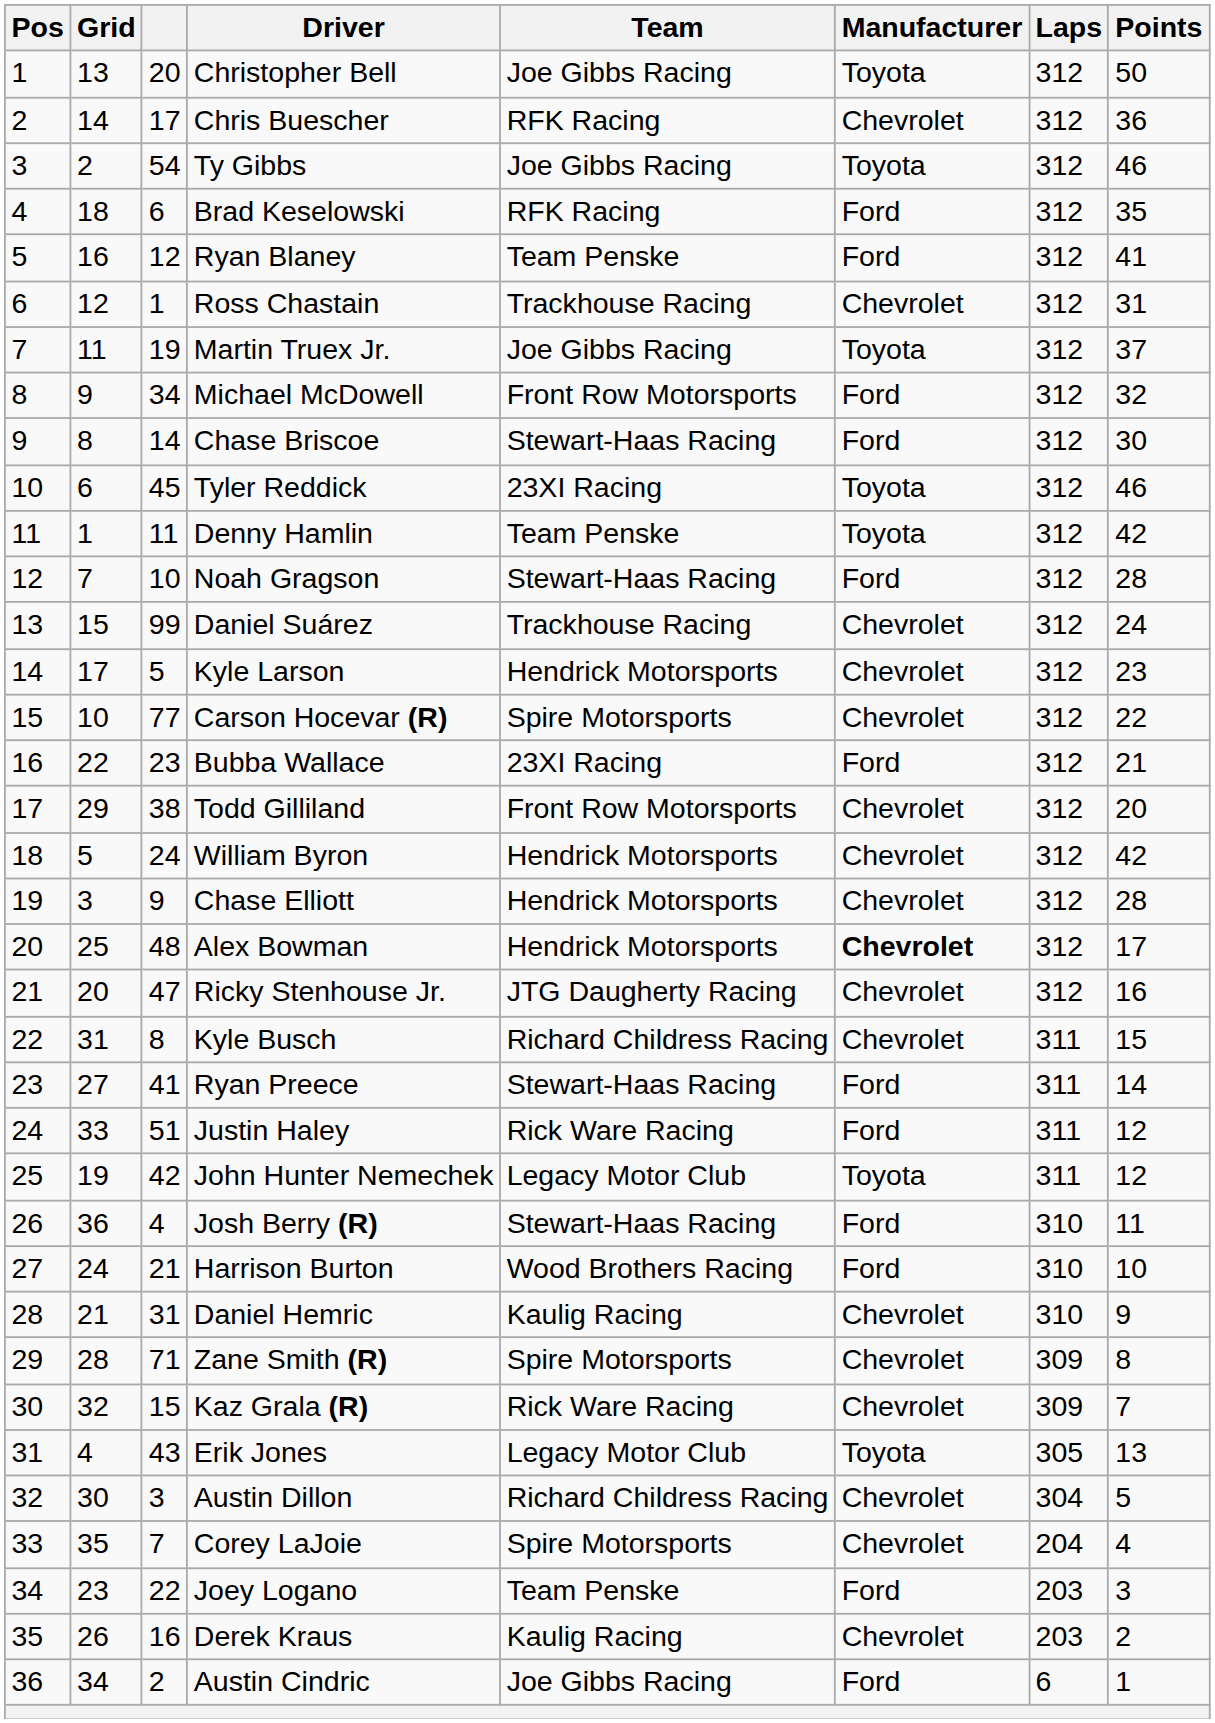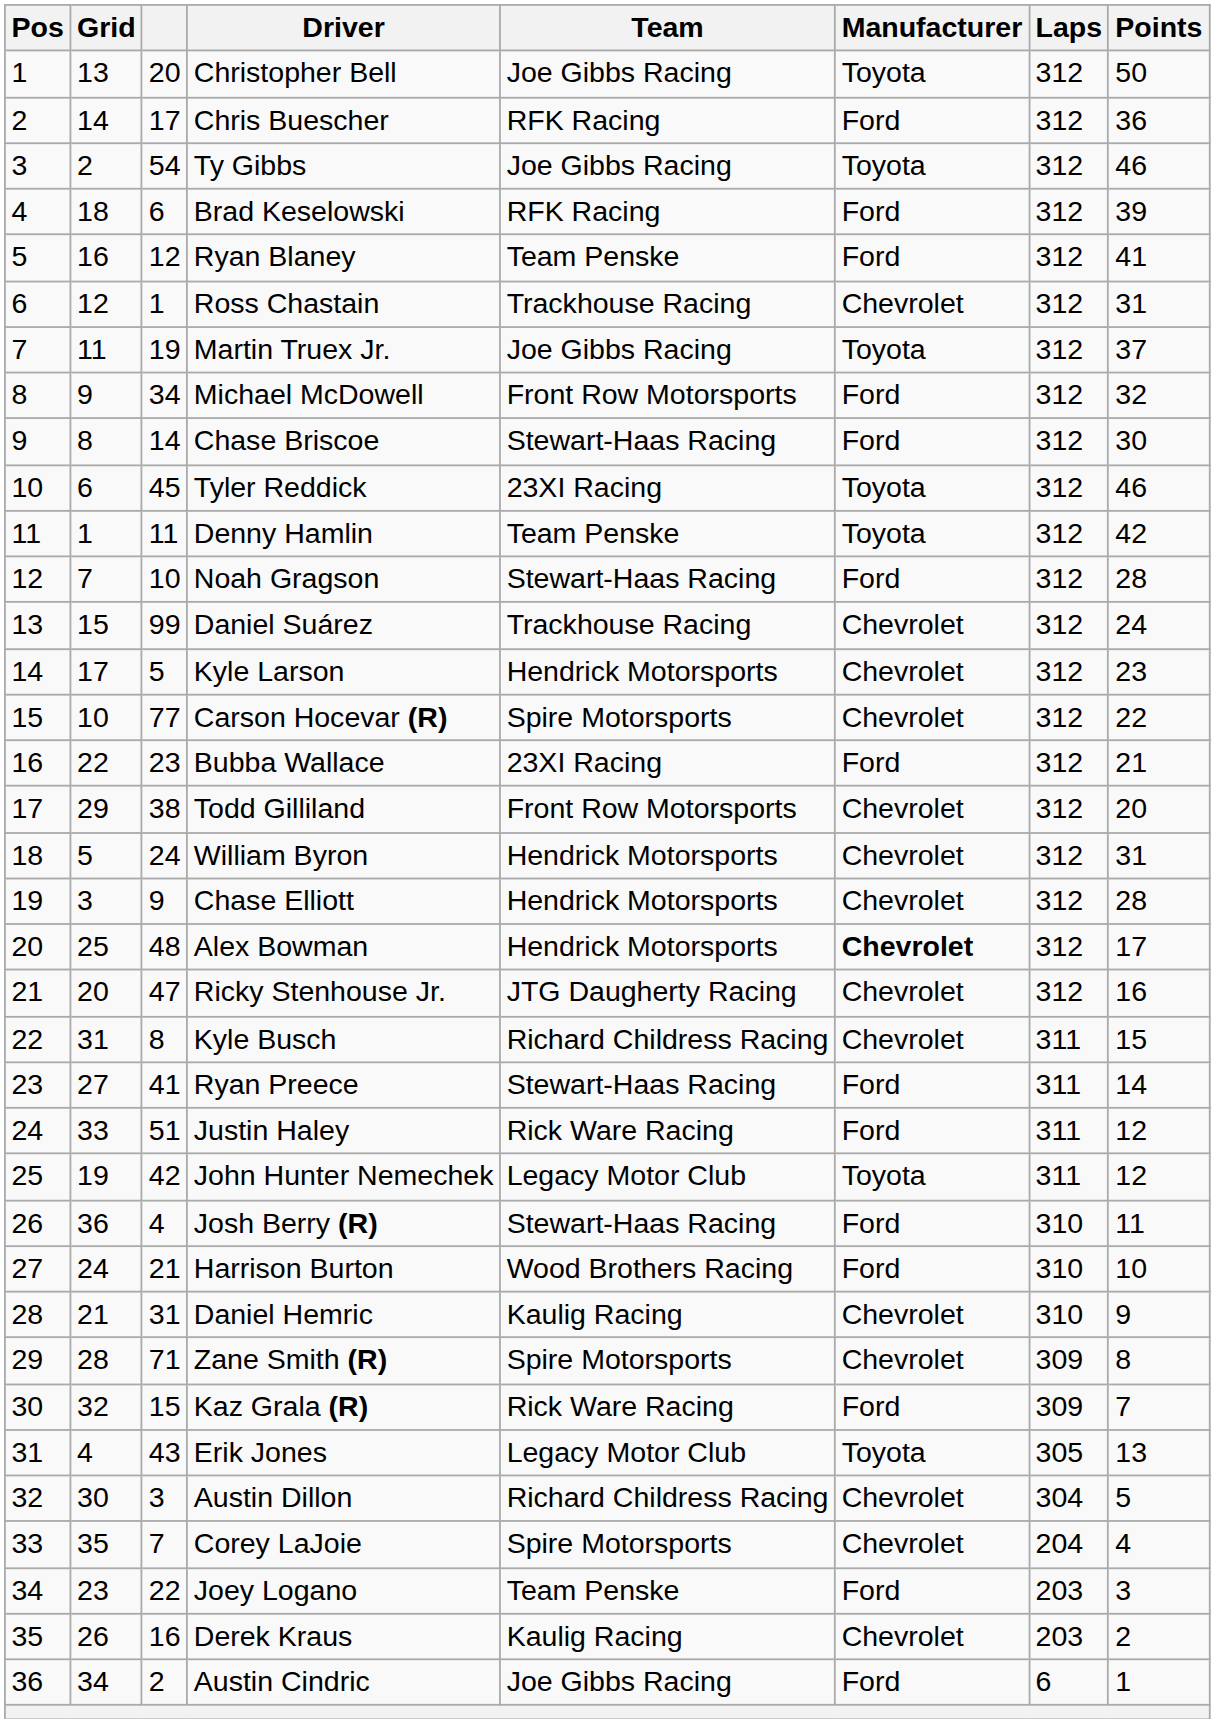(903, 119) Chevrolet -> (871, 119) Ford
(1131, 210) 35 -> (1131, 210) 39
(1131, 854) 42 -> (1131, 854) 31
(903, 1405) Chevrolet -> (871, 1405) Ford
